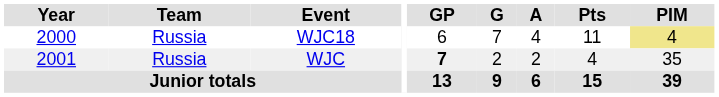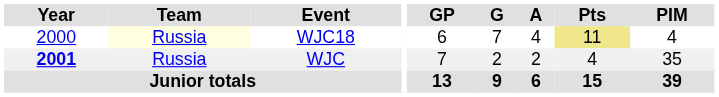(179, 37) no background -> (179, 37) lightyellow background
(592, 37) no background -> (592, 37) khaki background
(672, 37) khaki background -> (672, 37) no background
(56, 59) normal -> (56, 59) bold
(442, 59) bold -> (442, 59) normal
